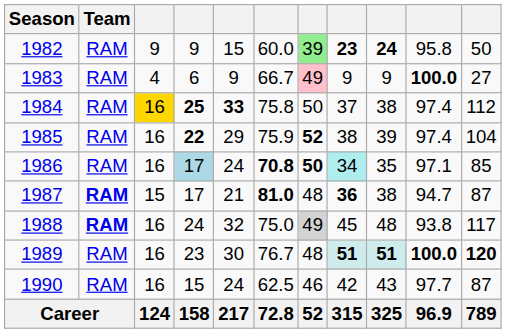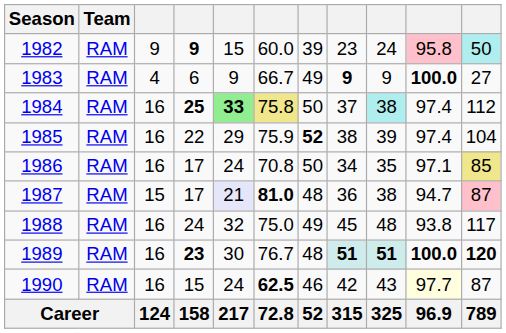(194, 48) normal -> (194, 48) bold
(313, 48) lightgreen background -> (313, 48) no background
(347, 48) bold -> (347, 48) normal
(387, 48) bold -> (387, 48) normal
(434, 48) no background -> (434, 48) pink background
(481, 48) no background -> (481, 48) paleturquoise background
(313, 78) pink background -> (313, 78) no background
(347, 78) normal -> (347, 78) bold
(155, 107) gold background -> (155, 107) no background
(234, 107) no background -> (234, 107) lightgreen background
(276, 107) no background -> (276, 107) khaki background
(387, 107) no background -> (387, 107) paleturquoise background
(194, 136) bold -> (194, 136) normal
(194, 166) lightblue background -> (194, 166) no background
(276, 166) bold -> (276, 166) normal
(313, 166) bold -> (313, 166) normal
(347, 166) paleturquoise background -> (347, 166) no background
(481, 166) no background -> (481, 166) khaki background
(107, 195) bold -> (107, 195) normal
(234, 195) no background -> (234, 195) lavender background
(347, 195) bold -> (347, 195) normal
(481, 195) no background -> (481, 195) pink background
(107, 225) bold -> (107, 225) normal
(313, 225) lightgrey background -> (313, 225) no background
(194, 254) normal -> (194, 254) bold
(276, 284) normal -> (276, 284) bold
(434, 284) no background -> (434, 284) lightyellow background
